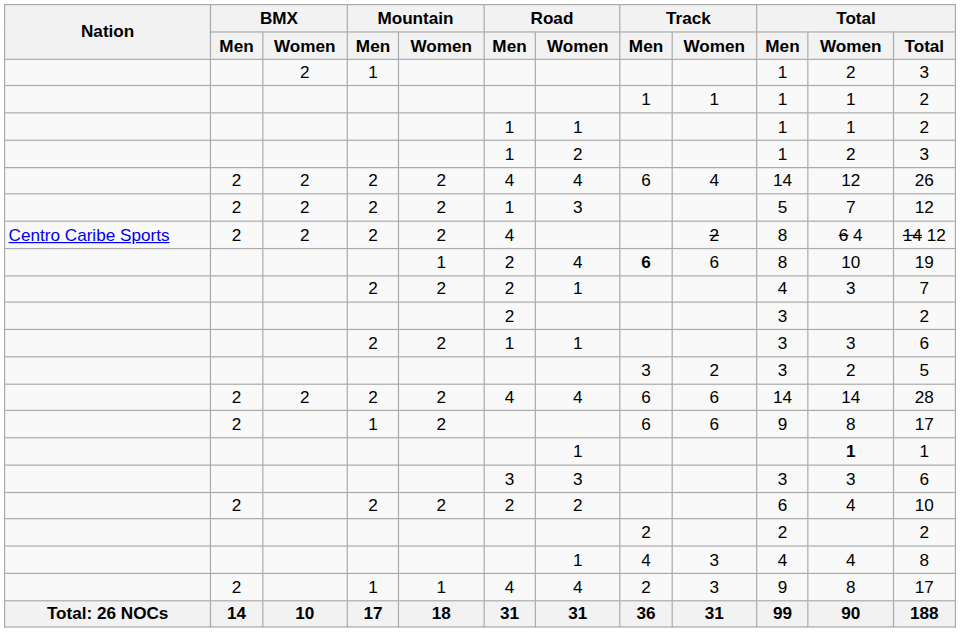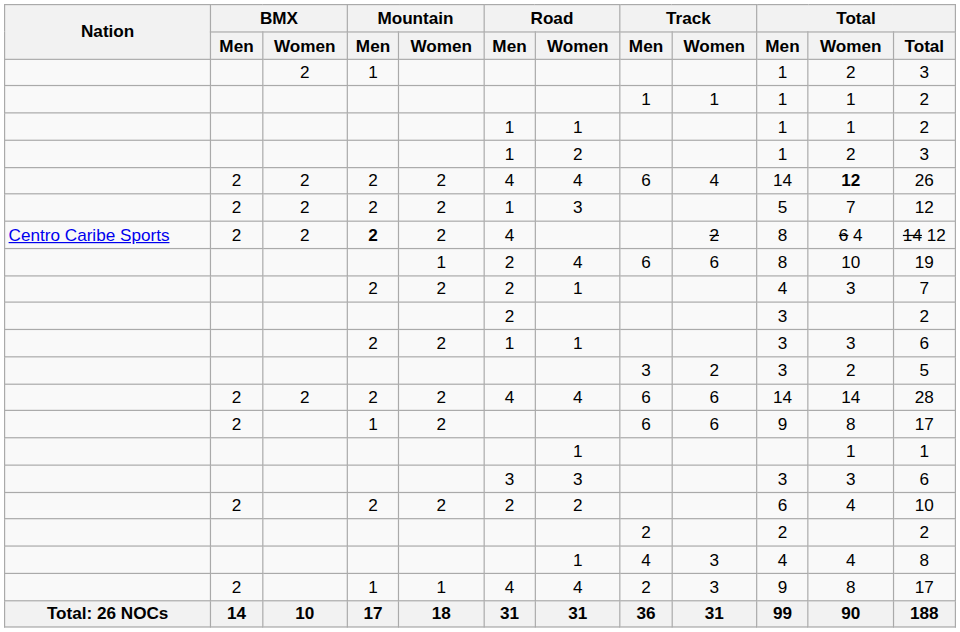(851, 181) normal -> (851, 181) bold
(373, 235) normal -> (373, 235) bold
(646, 262) bold -> (646, 262) normal
(851, 452) bold -> (851, 452) normal
